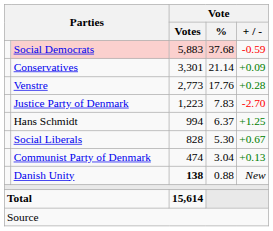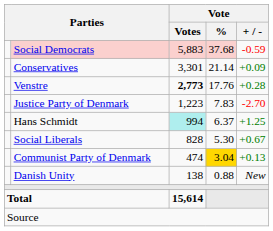(190, 85) normal -> (190, 85) bold
(195, 121) no background -> (195, 121) paleturquoise background
(224, 157) no background -> (224, 157) gold background
(195, 175) bold -> (195, 175) normal
